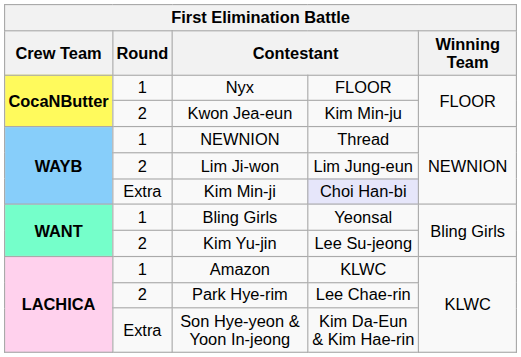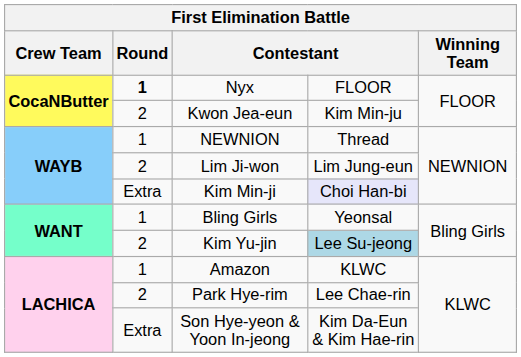(142, 88) normal -> (142, 88) bold
(363, 244) no background -> (363, 244) lightblue background
